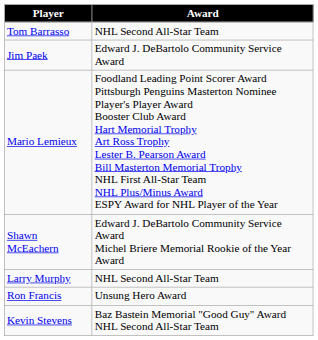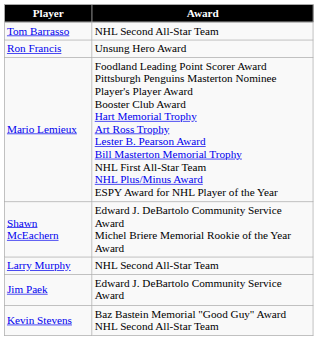rows swapped: (34, 296) <-> (27, 55)
